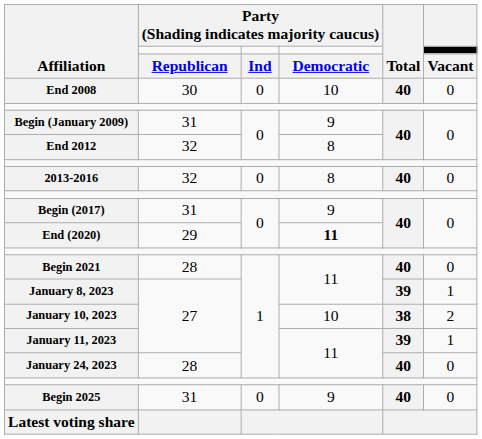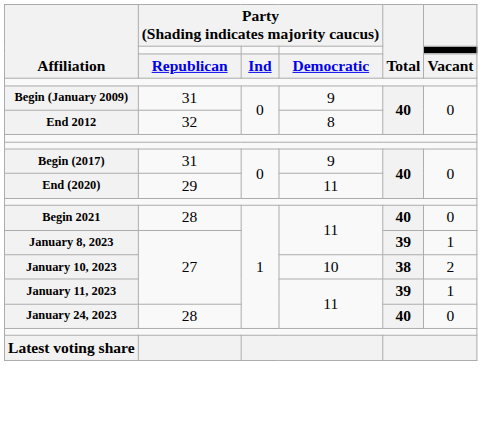- row: (71, 90)
- row: (71, 178)
(331, 235) bold -> (331, 185) normal
- row: (71, 397)
